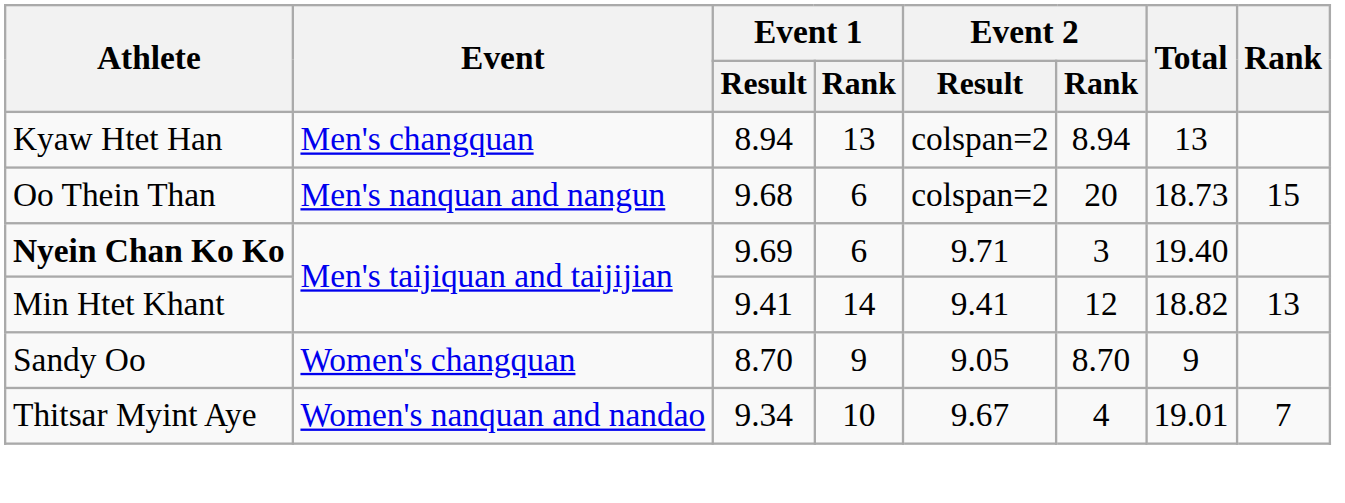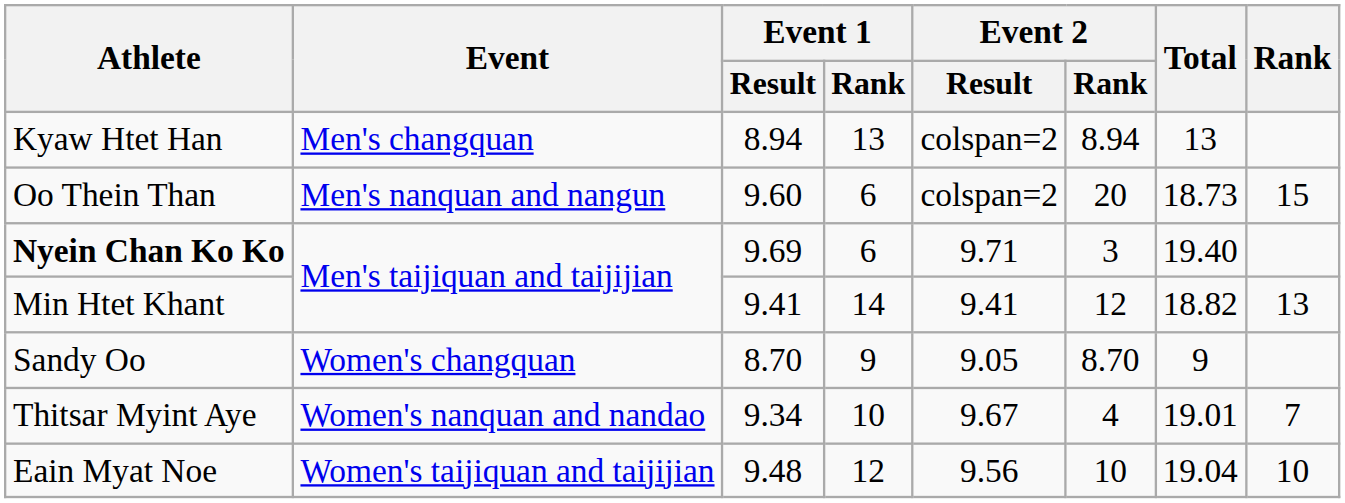(764, 194) 9.68 -> (773, 194) 9.60
+ row: (115, 470)
